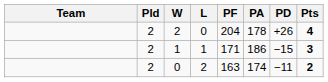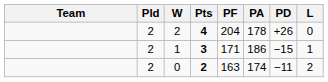columns swapped: (204, 13) <-> (310, 13)
